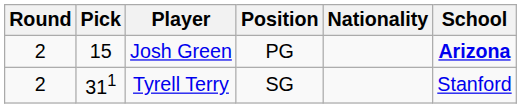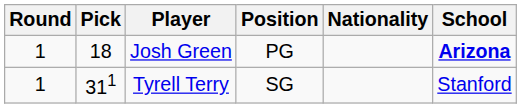(40, 51) 2 -> (40, 51) 1
(101, 51) 15 -> (101, 51) 18
(40, 85) 2 -> (40, 85) 1
